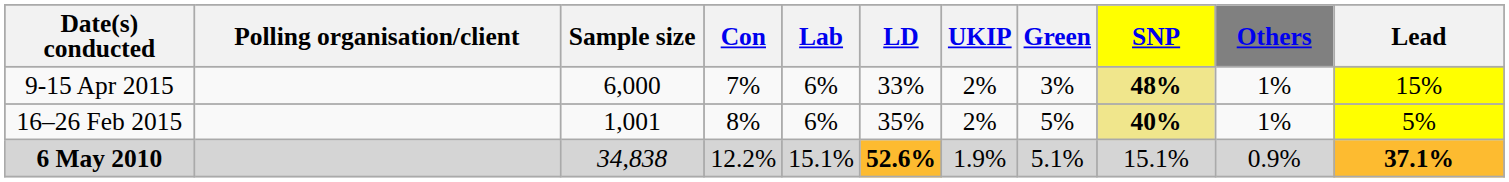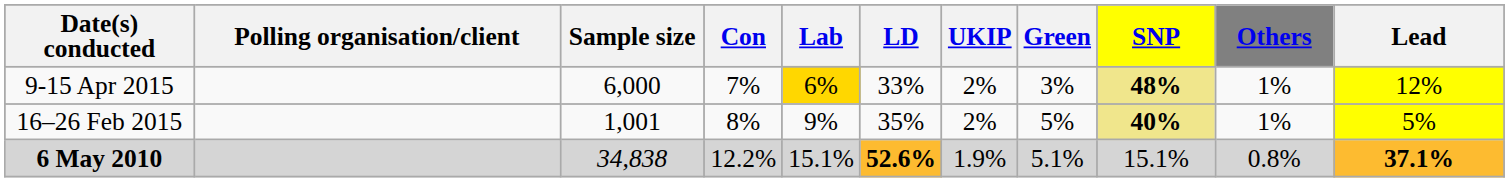(821, 85) no background -> (821, 85) gold background
(1419, 85) 15% -> (1419, 85) 12%
(821, 122) 6% -> (821, 122) 9%
(1274, 159) 0.9% -> (1274, 159) 0.8%
